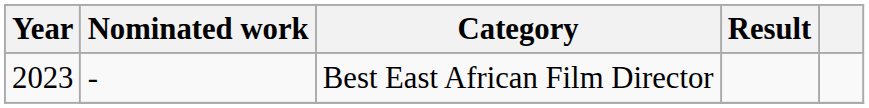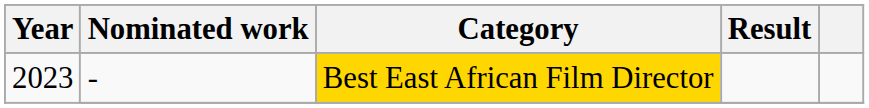(518, 77) no background -> (518, 77) gold background
